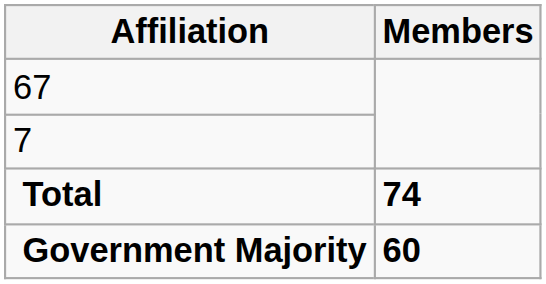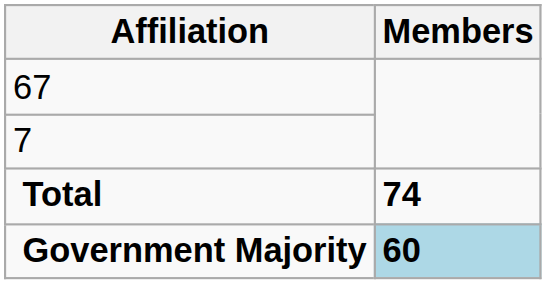(402, 250) no background -> (402, 250) lightblue background
